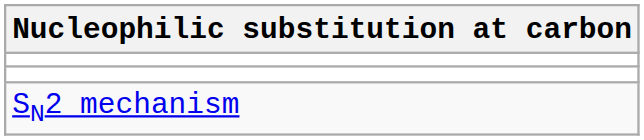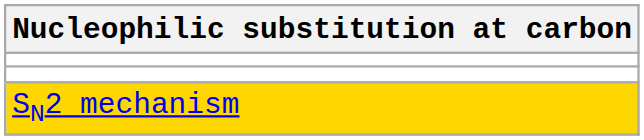(126, 108) no background -> (126, 108) gold background
